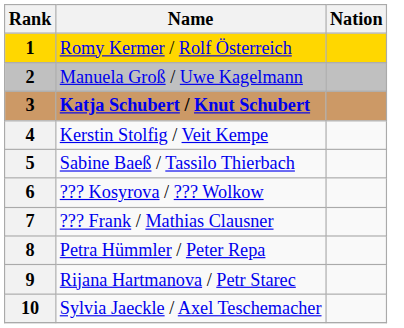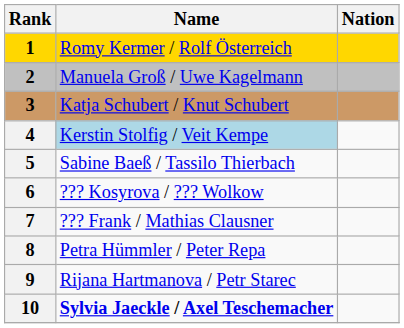(185, 105) bold -> (174, 105) normal
(164, 134) no background -> (164, 134) lightblue background
(191, 308) normal -> (197, 308) bold
